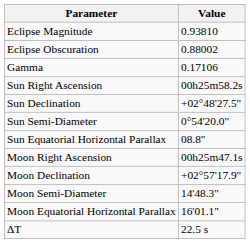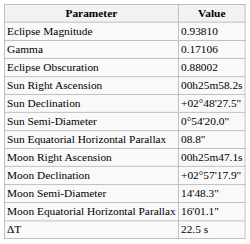rows swapped: (53, 49) <-> (25, 67)
